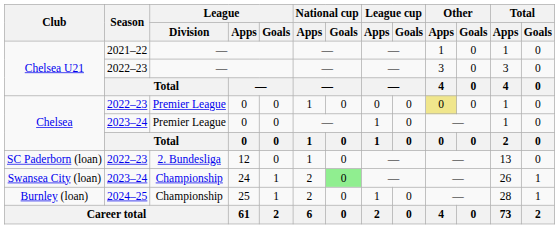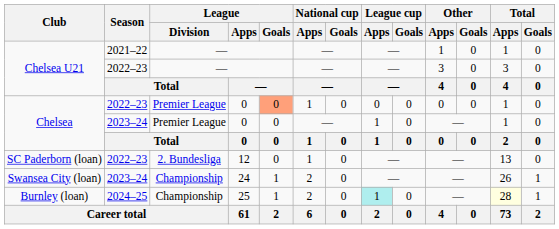(276, 104) no background -> (276, 104) lightsalmon background
(441, 104) khaki background -> (441, 104) no background
(344, 178) lightgreen background -> (344, 178) no background
(377, 196) no background -> (377, 196) paleturquoise background
(506, 196) no background -> (506, 196) lightyellow background
